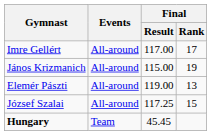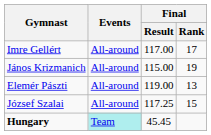(103, 122) no background -> (103, 122) paleturquoise background
